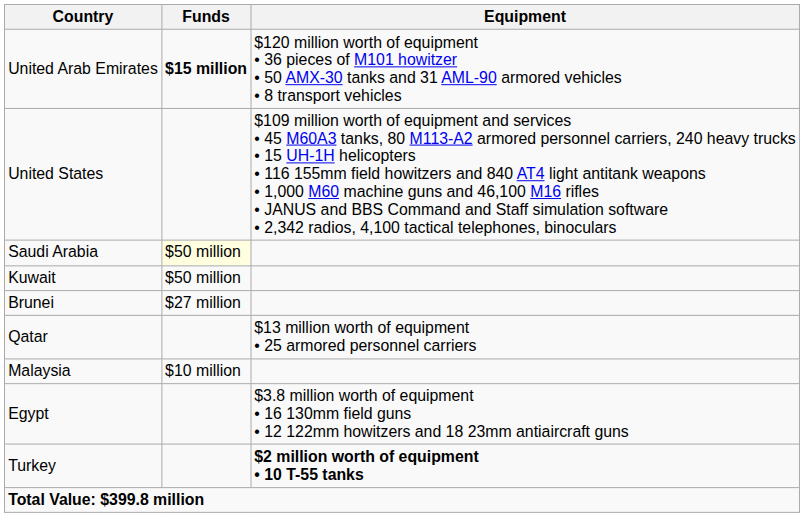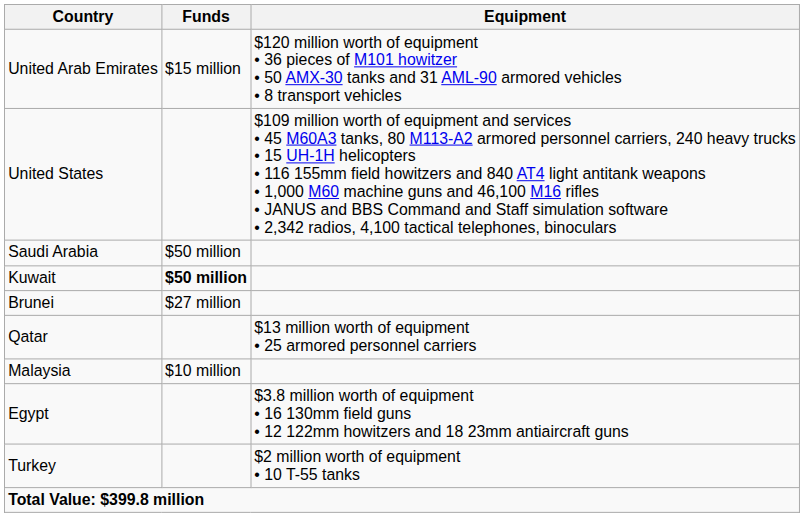(206, 68) bold -> (203, 68) normal
(203, 252) lightyellow background -> (203, 252) no background
(203, 277) normal -> (206, 277) bold
(367, 465) bold -> (357, 465) normal
